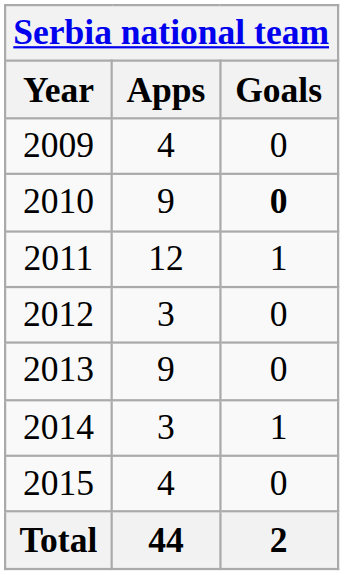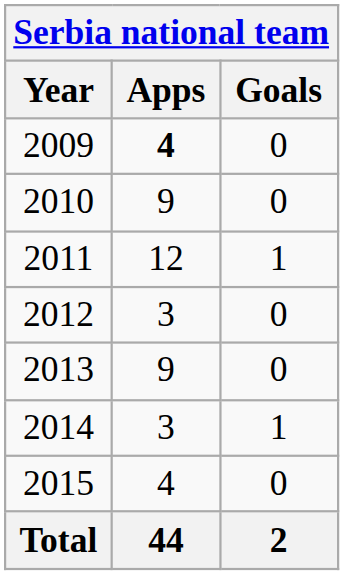(166, 145) normal -> (166, 145) bold
(279, 201) bold -> (279, 201) normal
